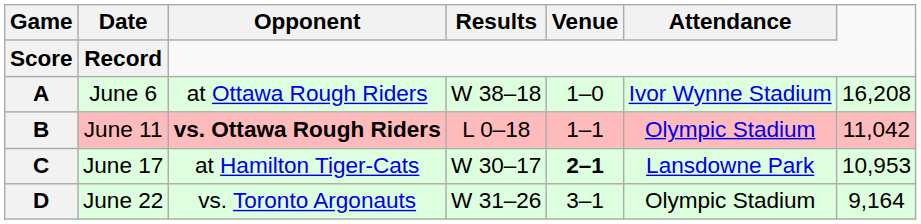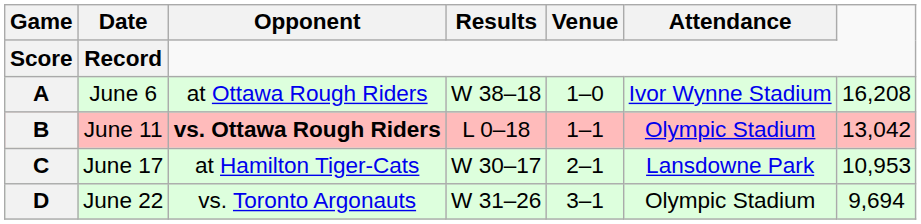(877, 129) 11,042 -> (877, 129) 13,042
(585, 165) bold -> (585, 165) normal
(876, 201) 9,164 -> (876, 201) 9,694
